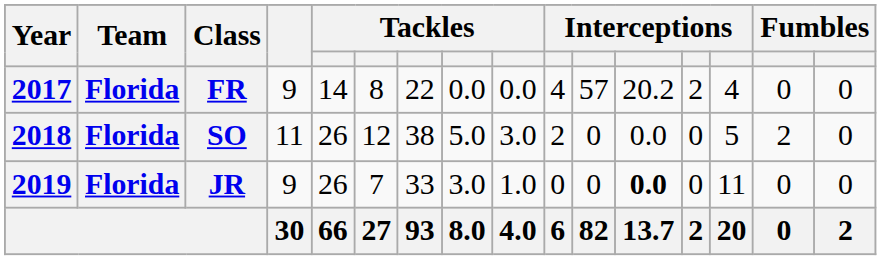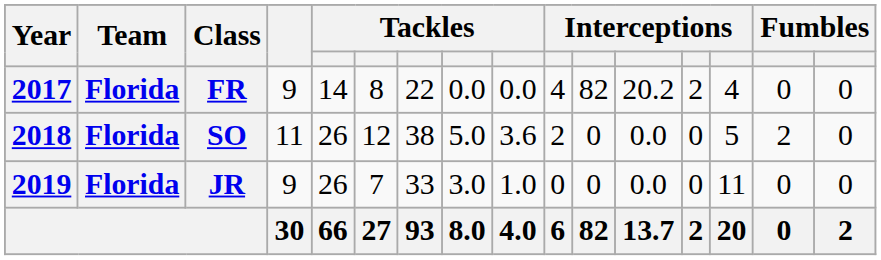(594, 89) 57 -> (594, 89) 82
(518, 136) 3.0 -> (518, 136) 3.6
(648, 183) bold -> (648, 183) normal
